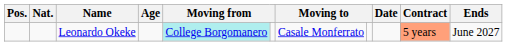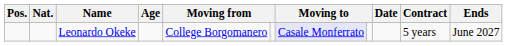(216, 31) paleturquoise background -> (216, 31) no background
(321, 31) no background -> (321, 31) lavender background
(419, 31) lightsalmon background -> (419, 31) no background
